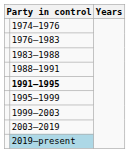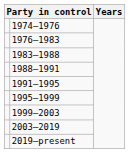(36, 84) bold -> (36, 84) normal
(44, 141) lightblue background -> (44, 141) no background
